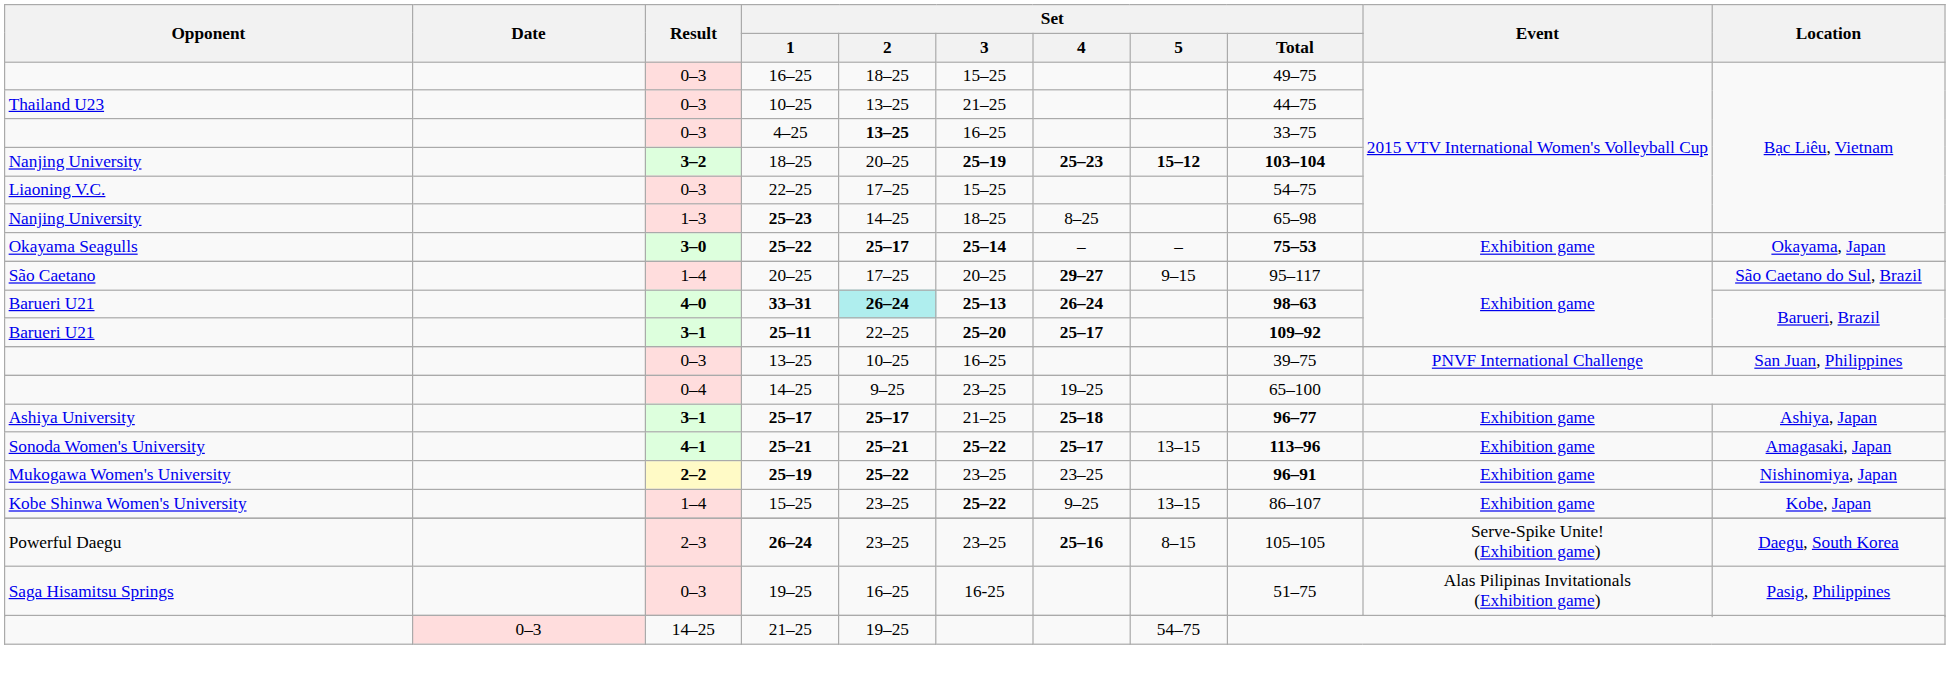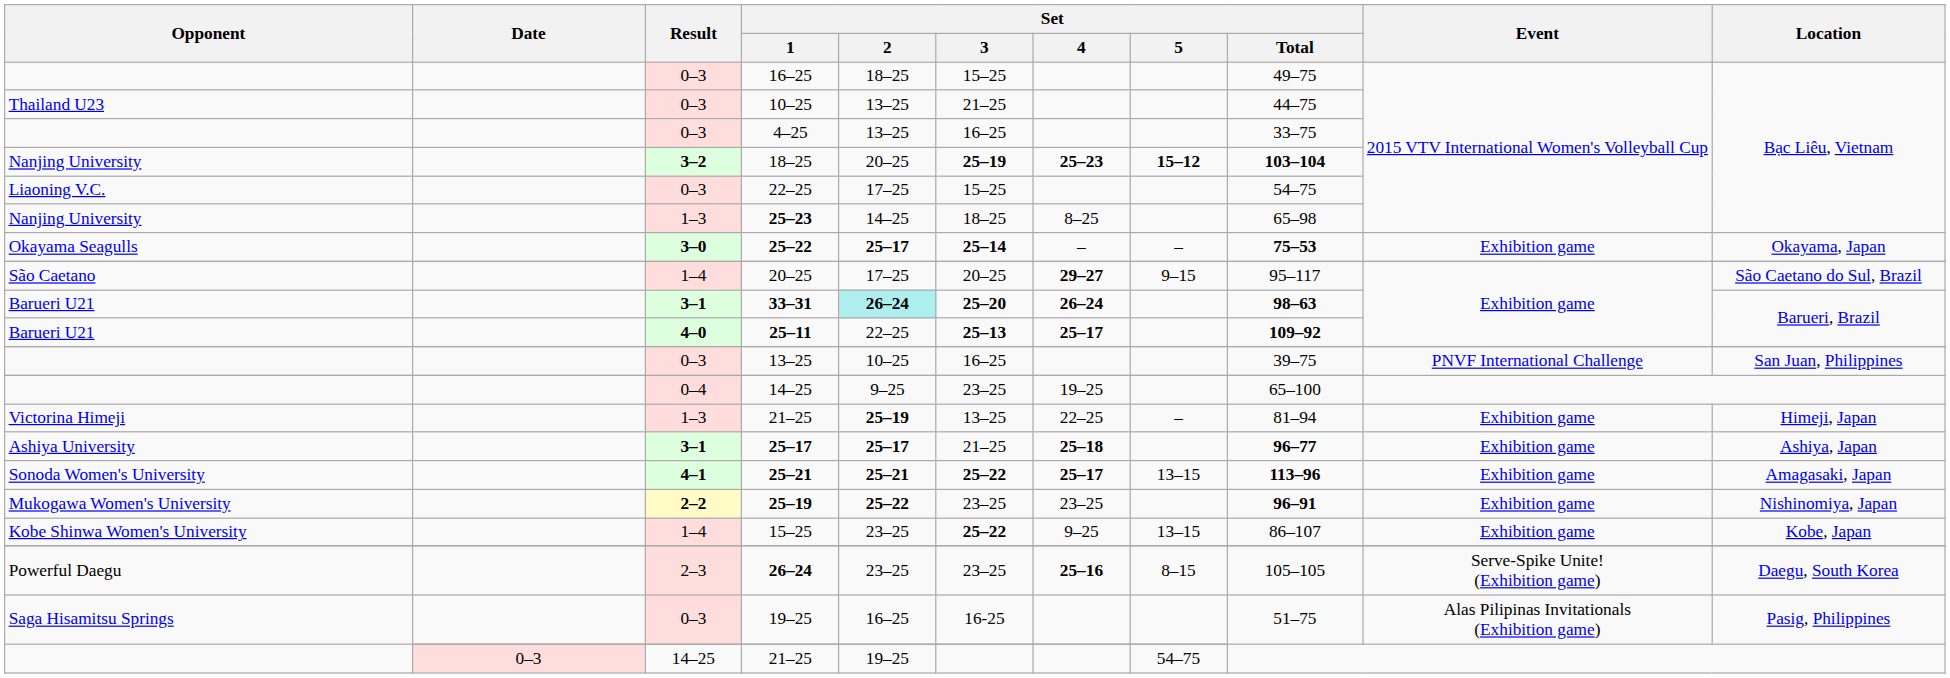(887, 133) bold -> (887, 133) normal
(693, 304) 4–0 -> (693, 304) 3–1
(984, 304) 25–13 -> (984, 304) 25–20
(693, 332) 3–1 -> (693, 332) 4–0
(984, 332) 25–20 -> (984, 332) 25–13
+ row: (67, 418)
